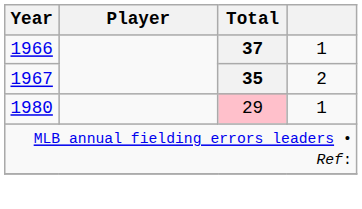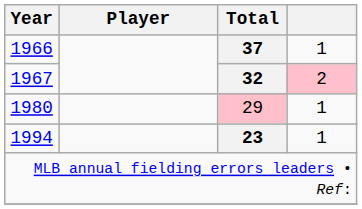(253, 79) 35 -> (253, 79) 32
(322, 79) no background -> (322, 79) pink background
+ row: (32, 138)
